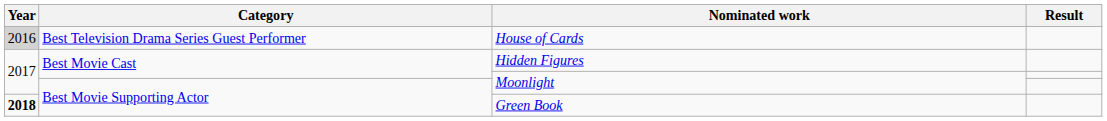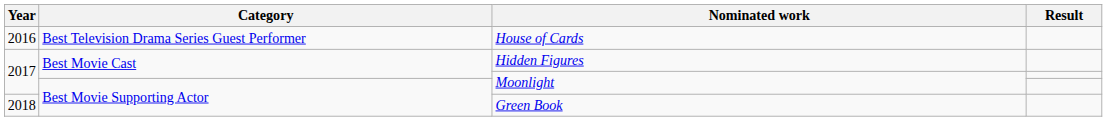(22, 37) lightgrey background -> (22, 37) no background
(22, 104) bold -> (22, 104) normal
